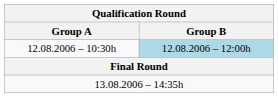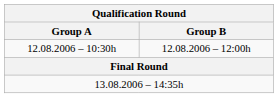(206, 48) lightblue background -> (206, 48) no background
